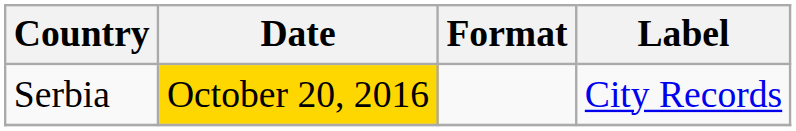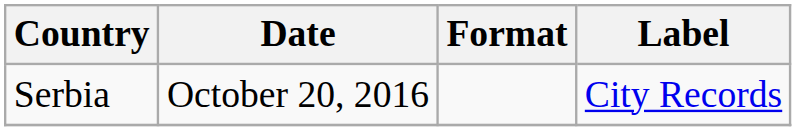(298, 93) gold background -> (298, 93) no background
